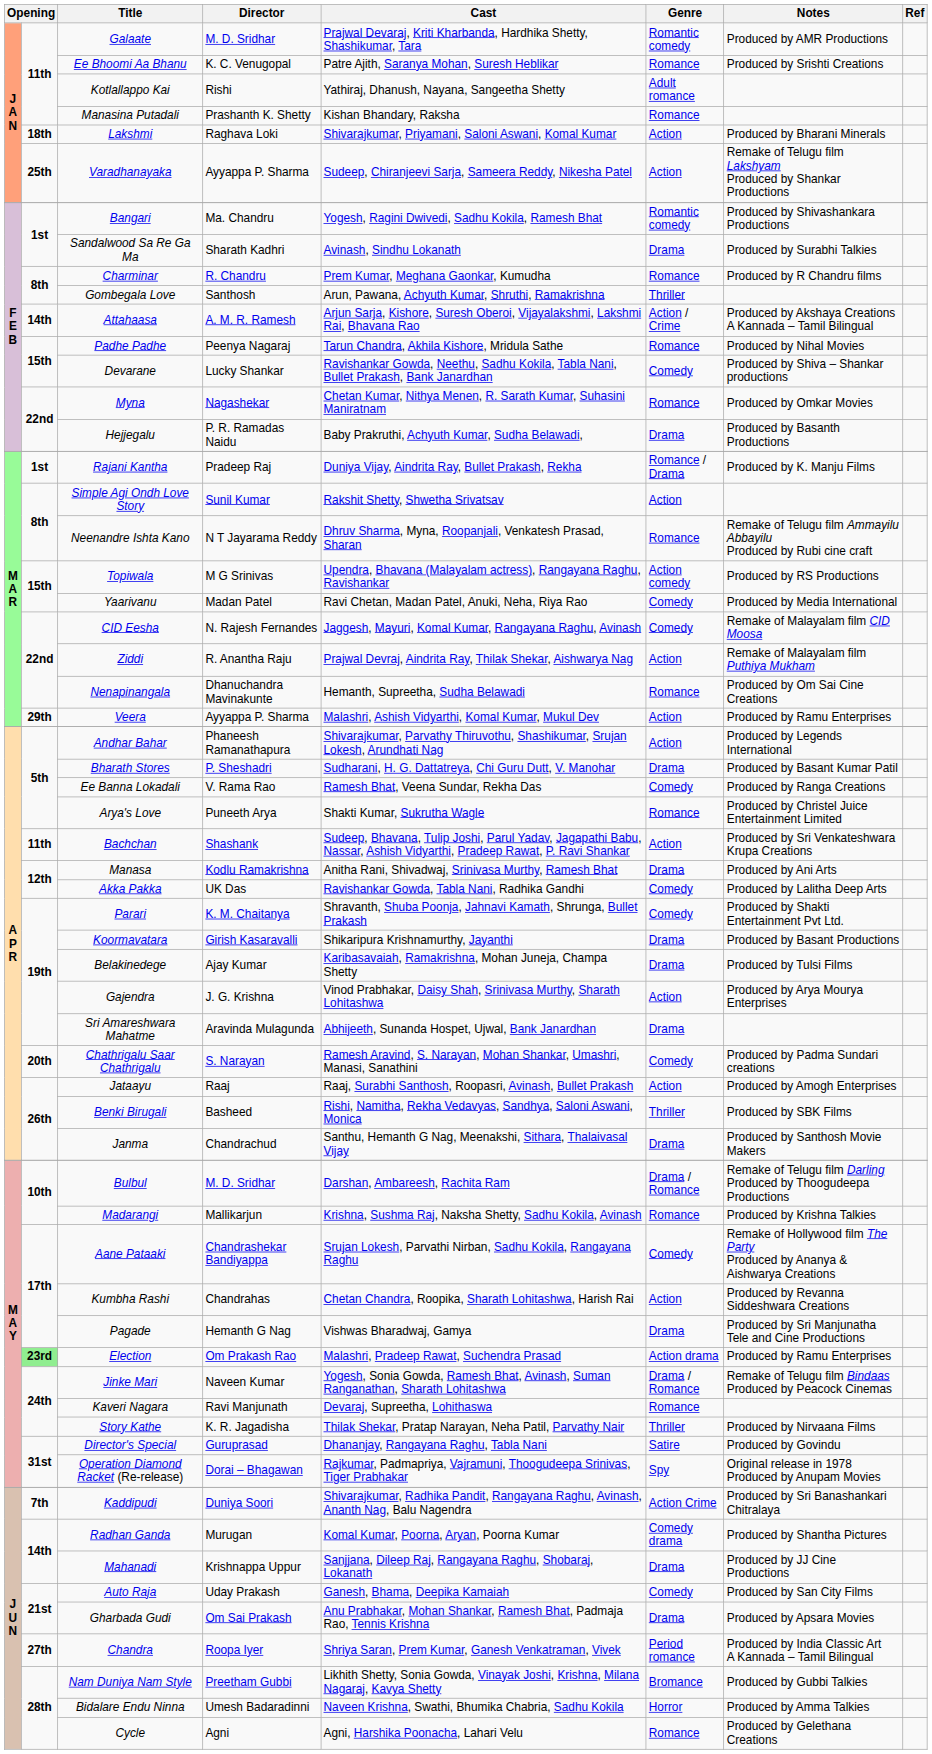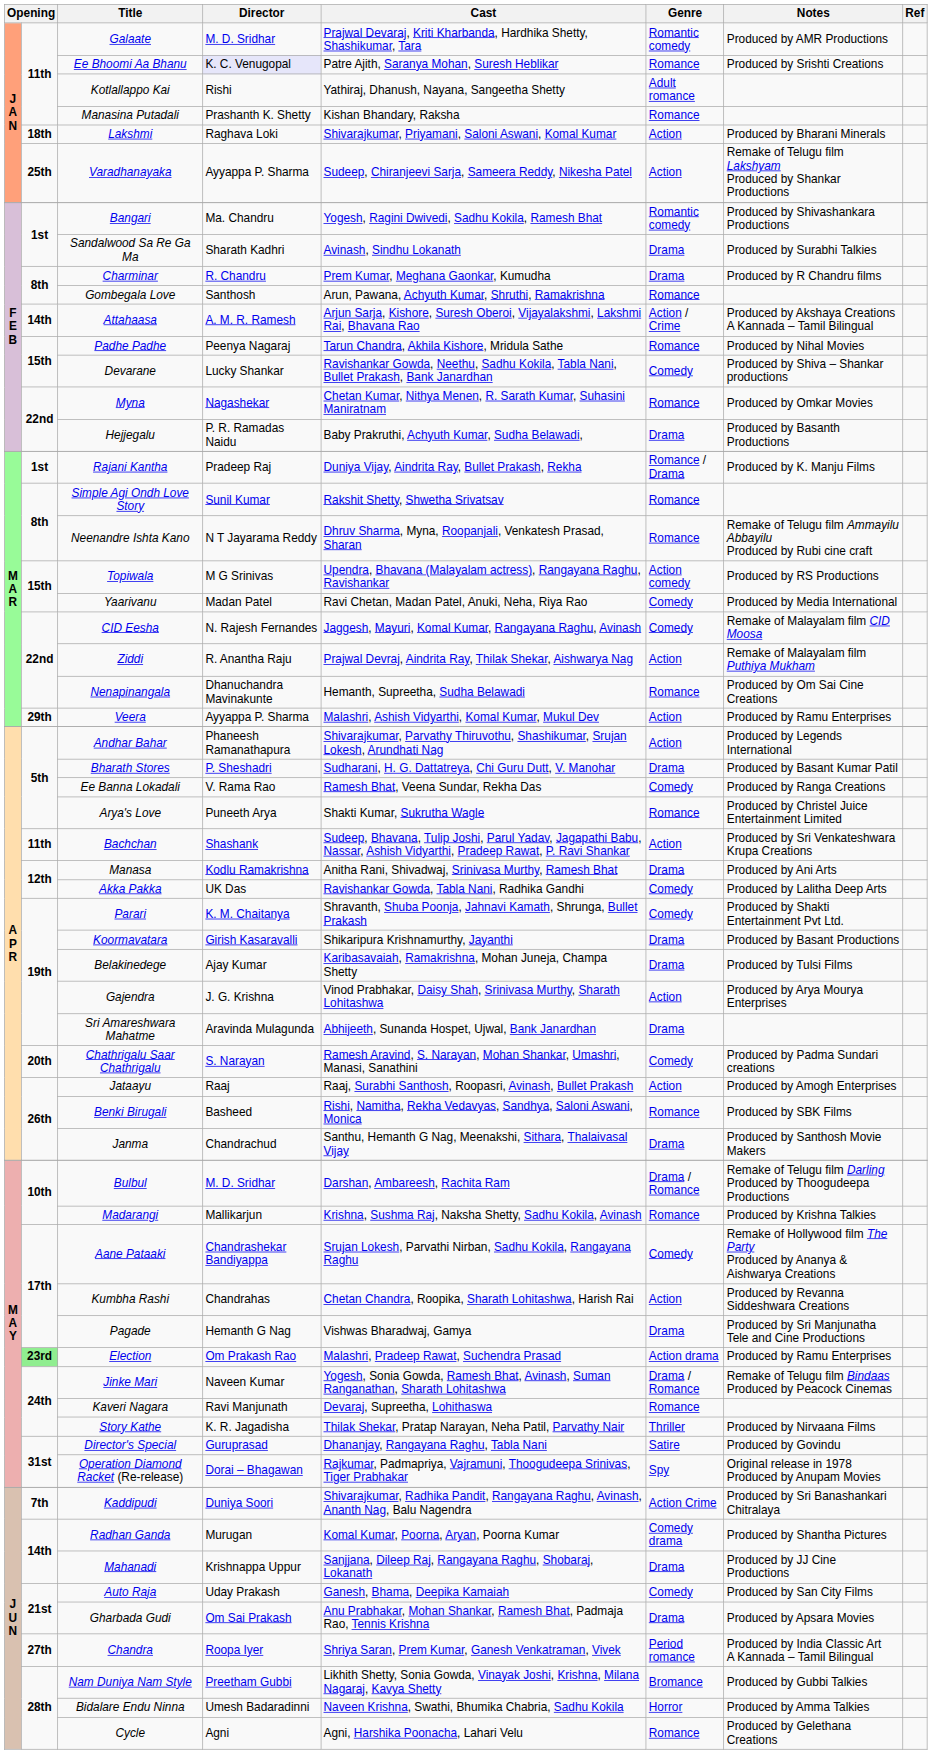(248, 64) no background -> (248, 64) lavender background
(674, 276) Romance -> (667, 276) Drama
(667, 294) Thriller -> (674, 294) Romance
(665, 499) Action -> (674, 499) Romance
(667, 1112) Thriller -> (674, 1112) Romance
